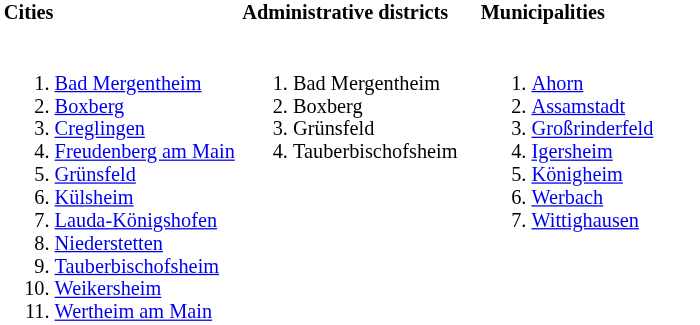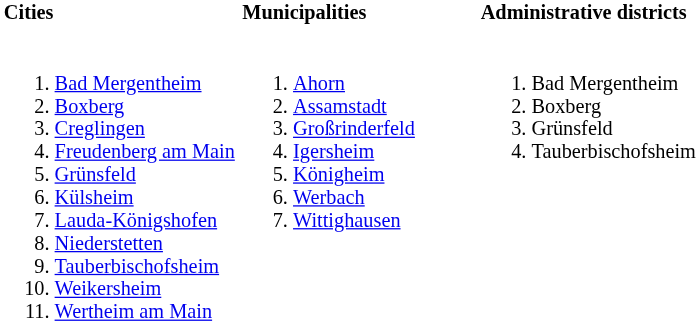columns swapped: (345, 12) <-> (543, 12)
